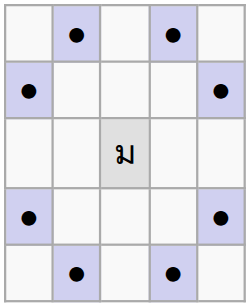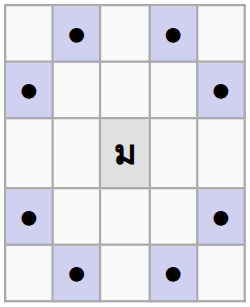(125, 153) normal -> (125, 153) bold
